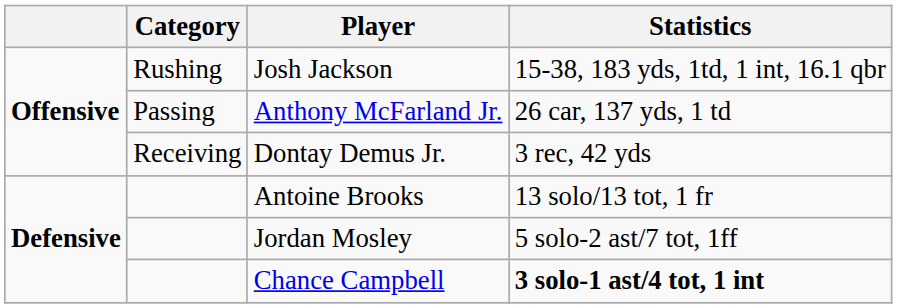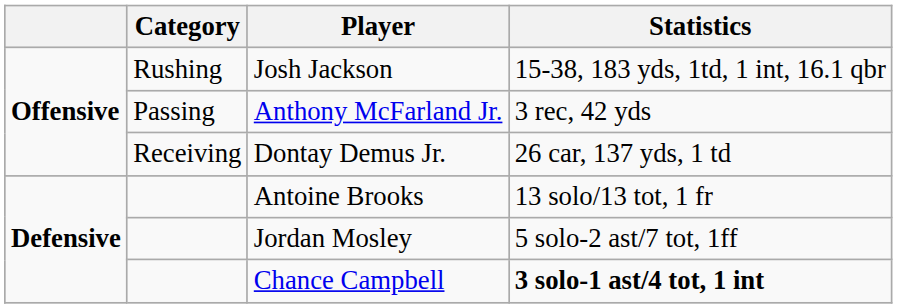(623, 111) 26 car, 137 yds, 1 td -> (583, 111) 3 rec, 42 yds
(583, 153) 3 rec, 42 yds -> (623, 153) 26 car, 137 yds, 1 td
